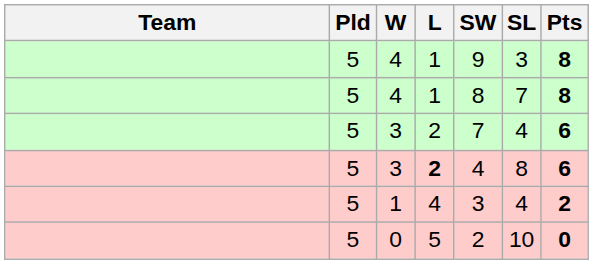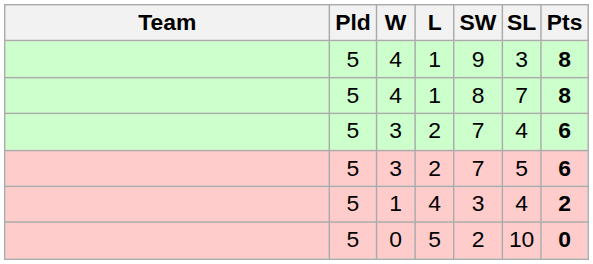(435, 167) bold -> (435, 167) normal
(478, 167) 4 -> (478, 167) 7
(522, 167) 8 -> (522, 167) 5
